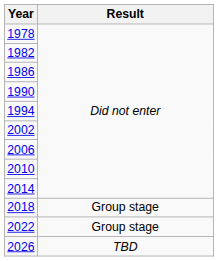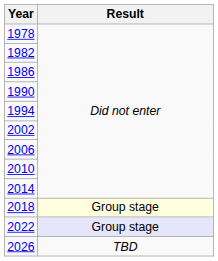(125, 208) no background -> (125, 208) lightyellow background
(125, 227) no background -> (125, 227) lavender background
